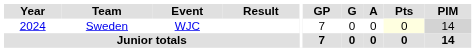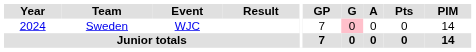(352, 26) no background -> (352, 26) pink background
(404, 26) lightyellow background -> (404, 26) no background
(448, 26) lightgrey background -> (448, 26) no background
